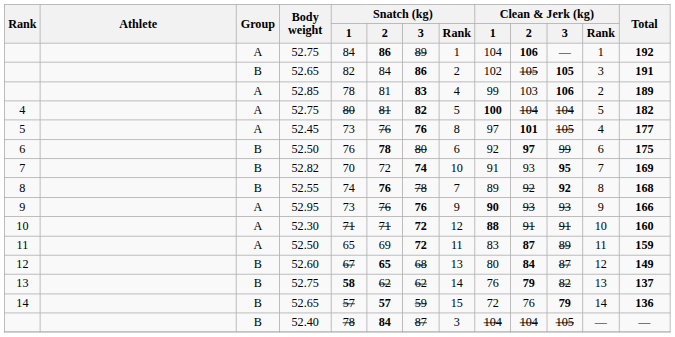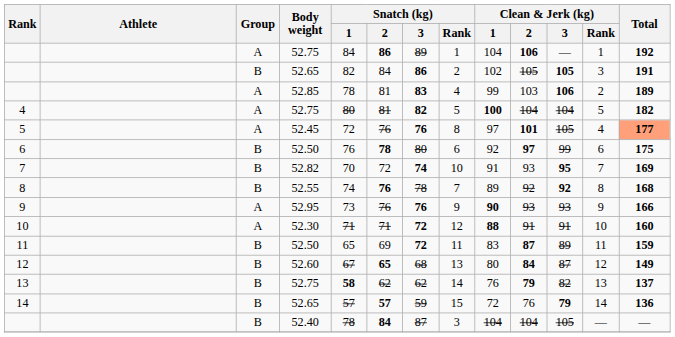(349, 129) 73 -> (349, 129) 72
(644, 129) no background -> (644, 129) lightsalmon background
(258, 245) A -> (258, 245) B
